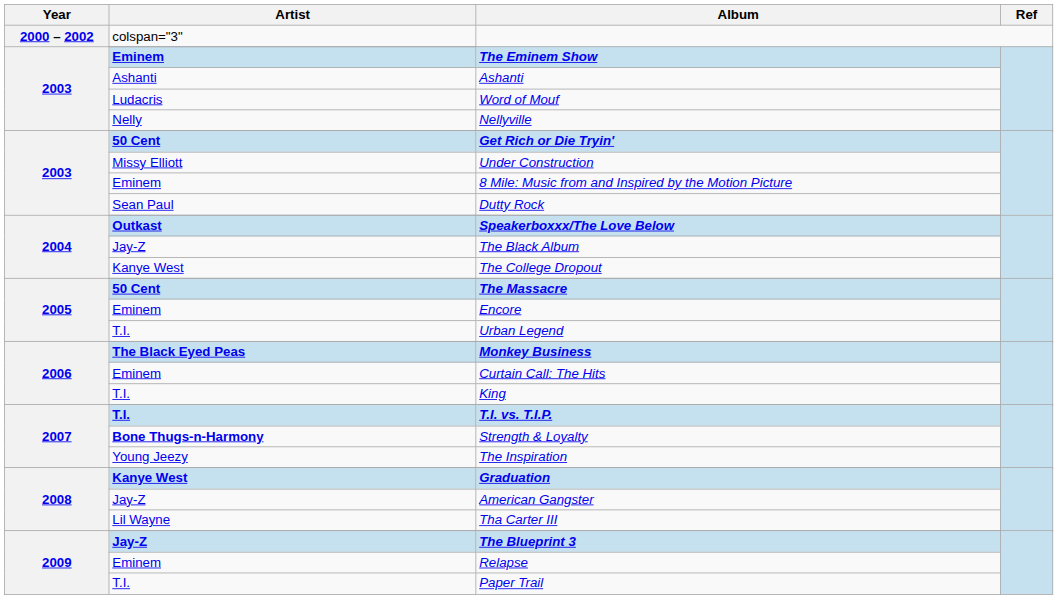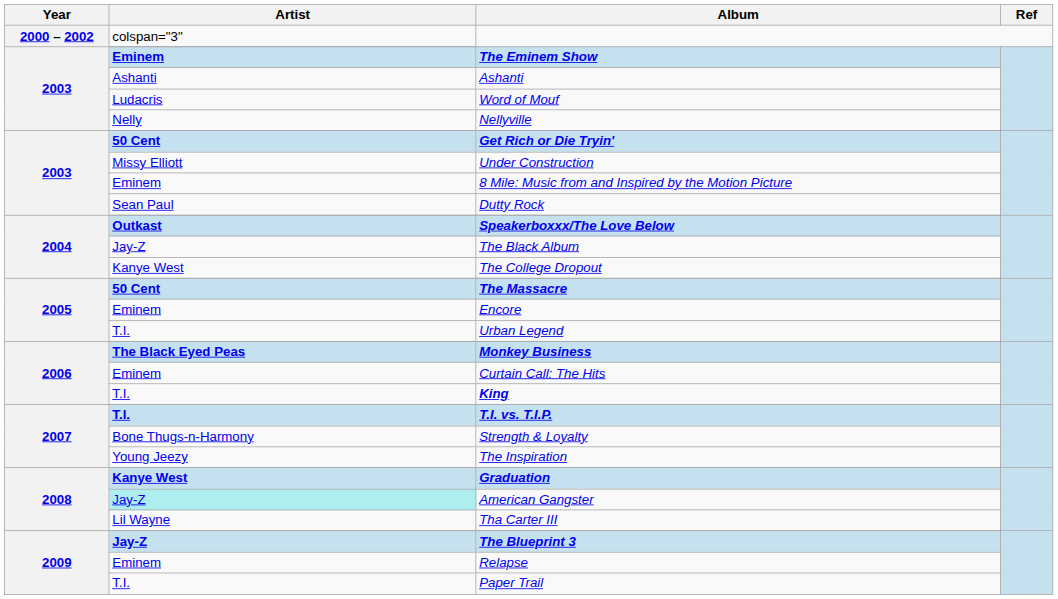(492, 394) normal -> (494, 394) bold
(188, 436) bold -> (183, 436) normal
(129, 499) no background -> (129, 499) paleturquoise background
